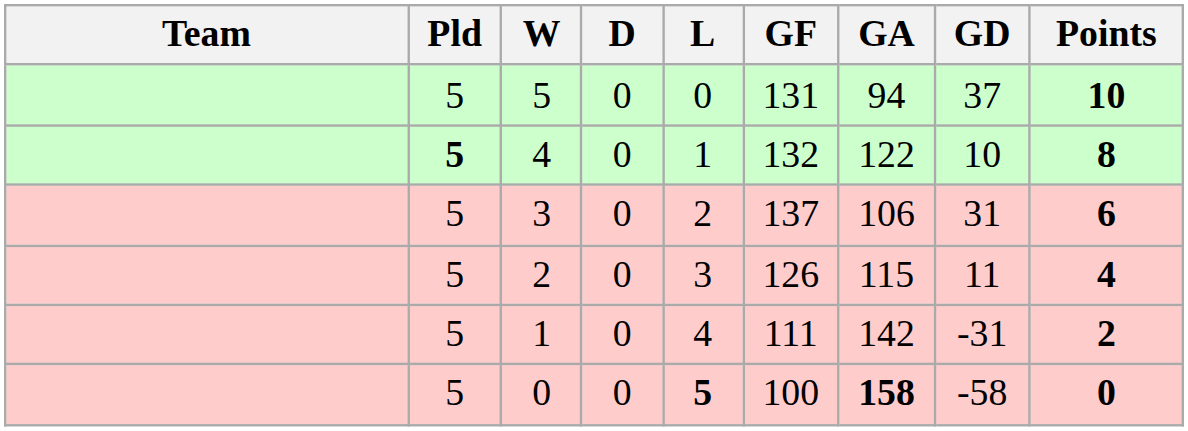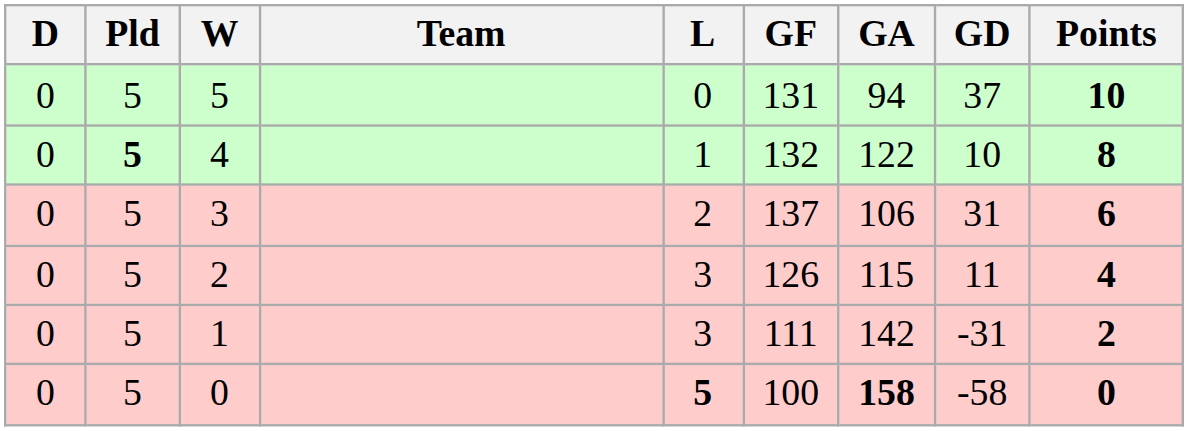columns swapped: (206, 34) <-> (622, 34)
(703, 333) 4 -> (703, 333) 3
